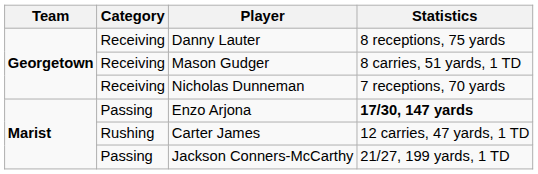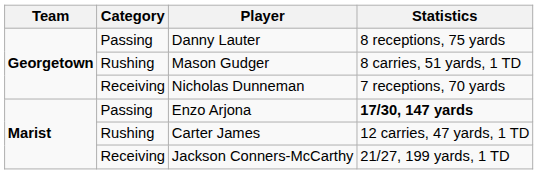(133, 40) Receiving -> (127, 40) Passing
(133, 63) Receiving -> (127, 63) Rushing
(127, 156) Passing -> (133, 156) Receiving
